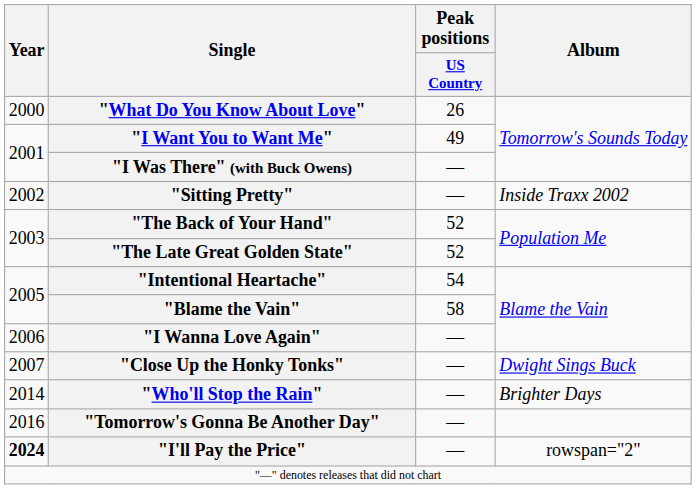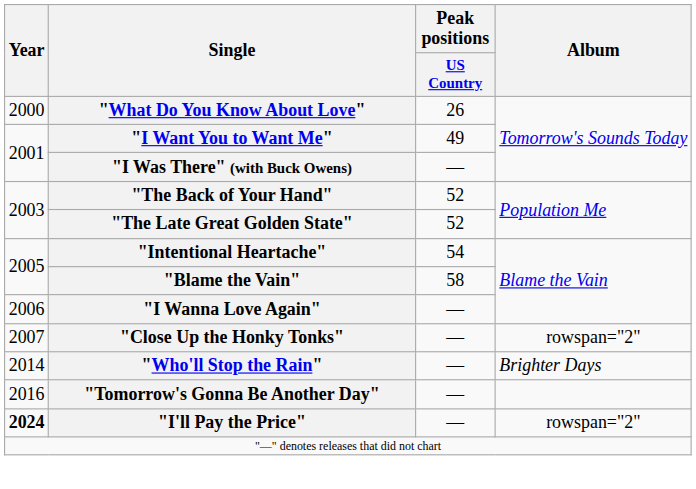- row: (232, 195)
(568, 365) Dwight Sings Buck -> (593, 337) rowspan="2"
